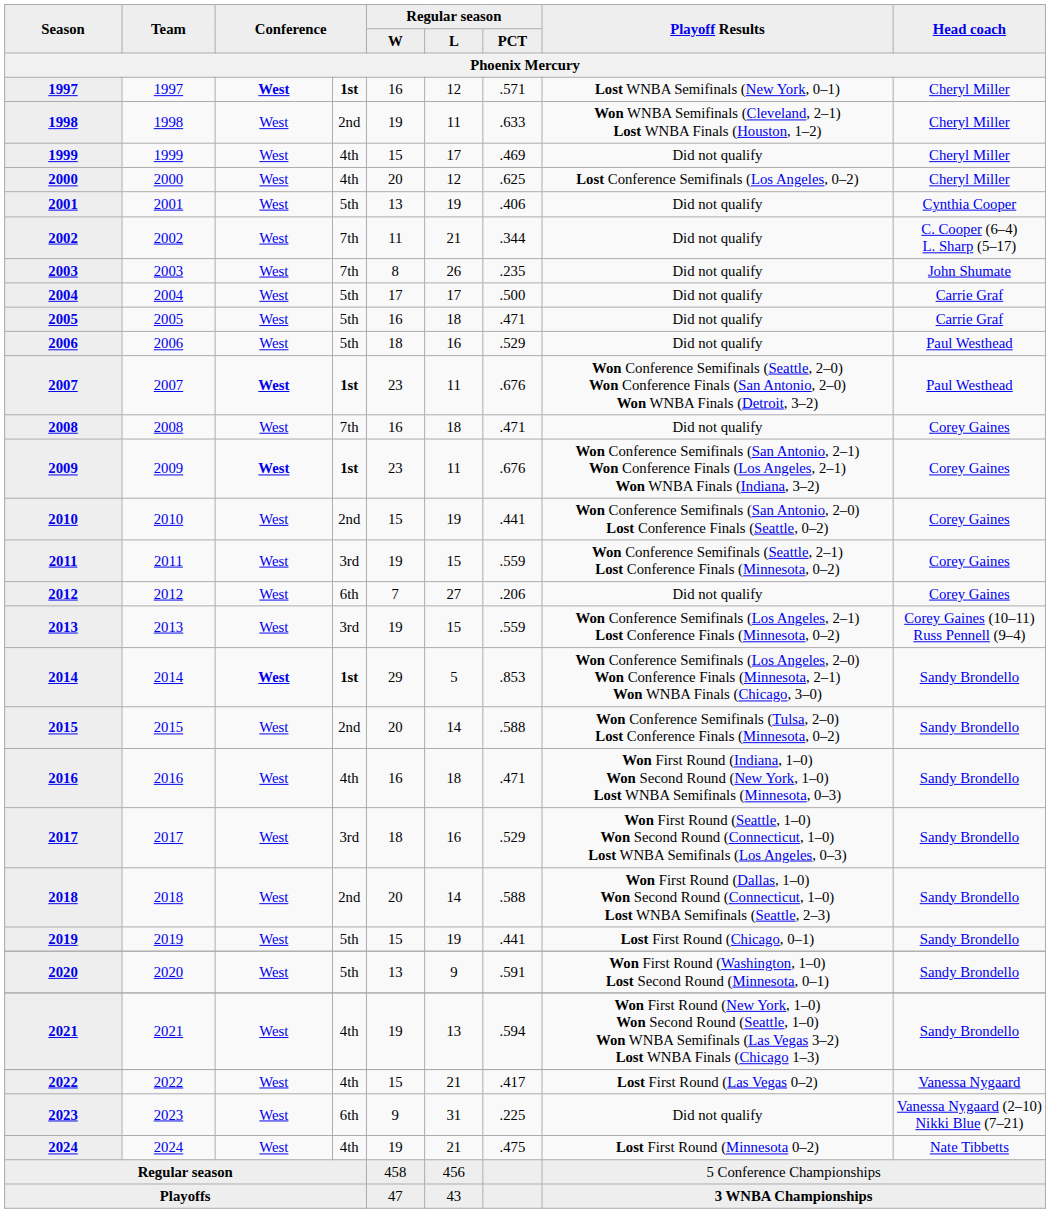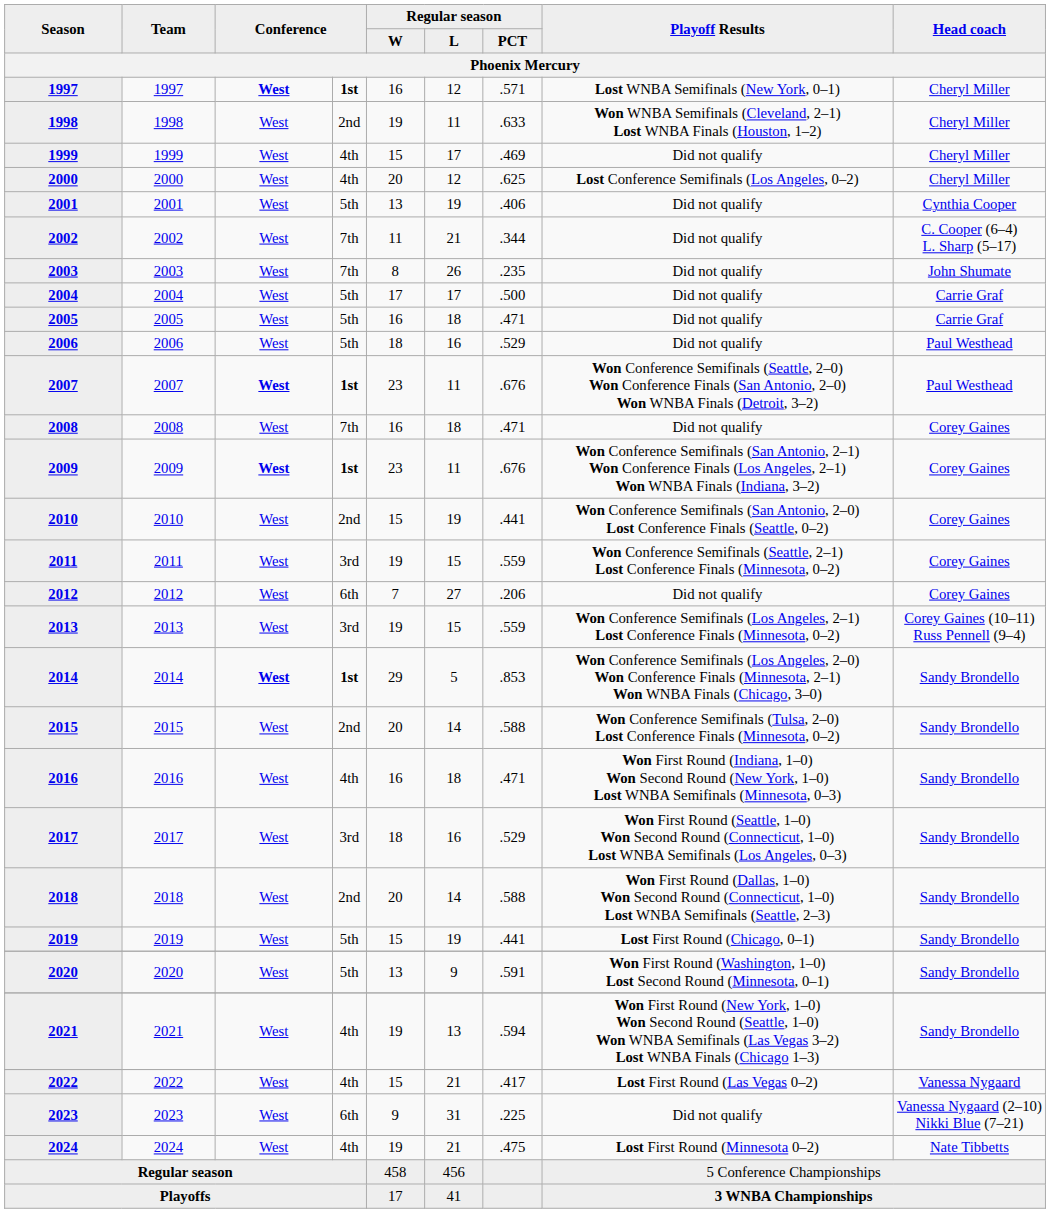(395, 1196) 47 -> (395, 1196) 17
(454, 1196) 43 -> (454, 1196) 41
